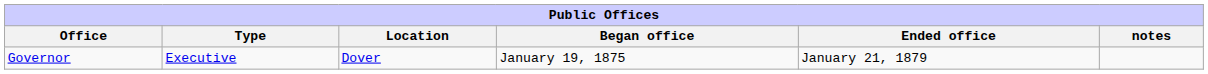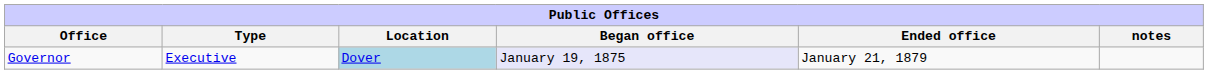(361, 58) no background -> (361, 58) lightblue background
(562, 58) no background -> (562, 58) lavender background
